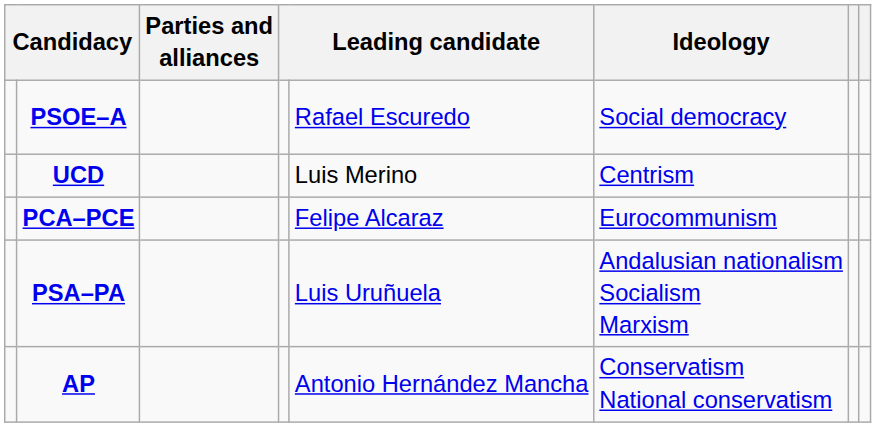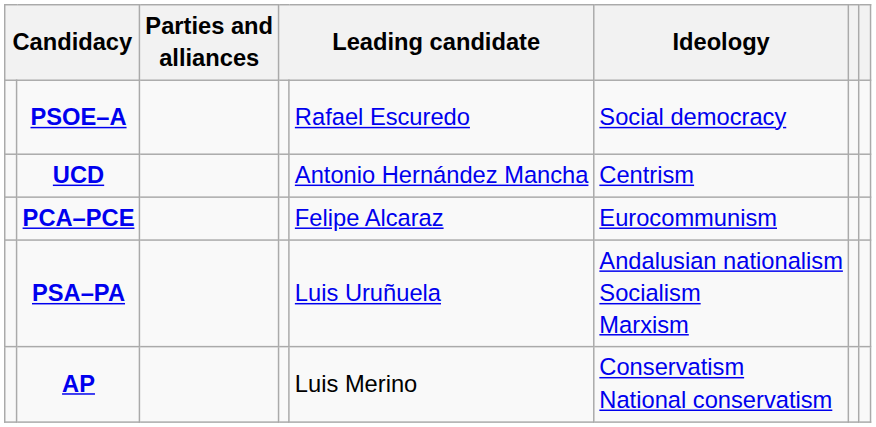(356, 175) Luis Merino -> (442, 175) Antonio Hernández Mancha
(442, 384) Antonio Hernández Mancha -> (356, 384) Luis Merino
